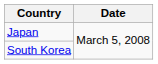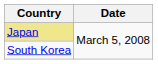(23, 31) no background -> (23, 31) khaki background
